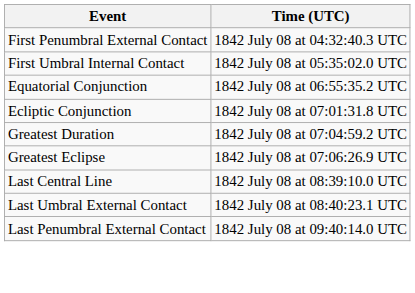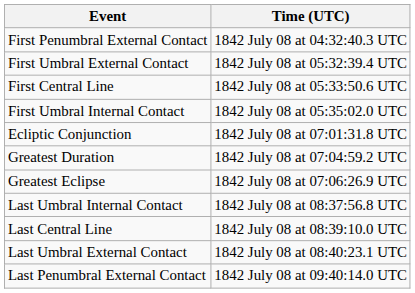+ row: (98, 63)
+ row: (61, 87)
- row: (78, 87)
+ row: (95, 205)
